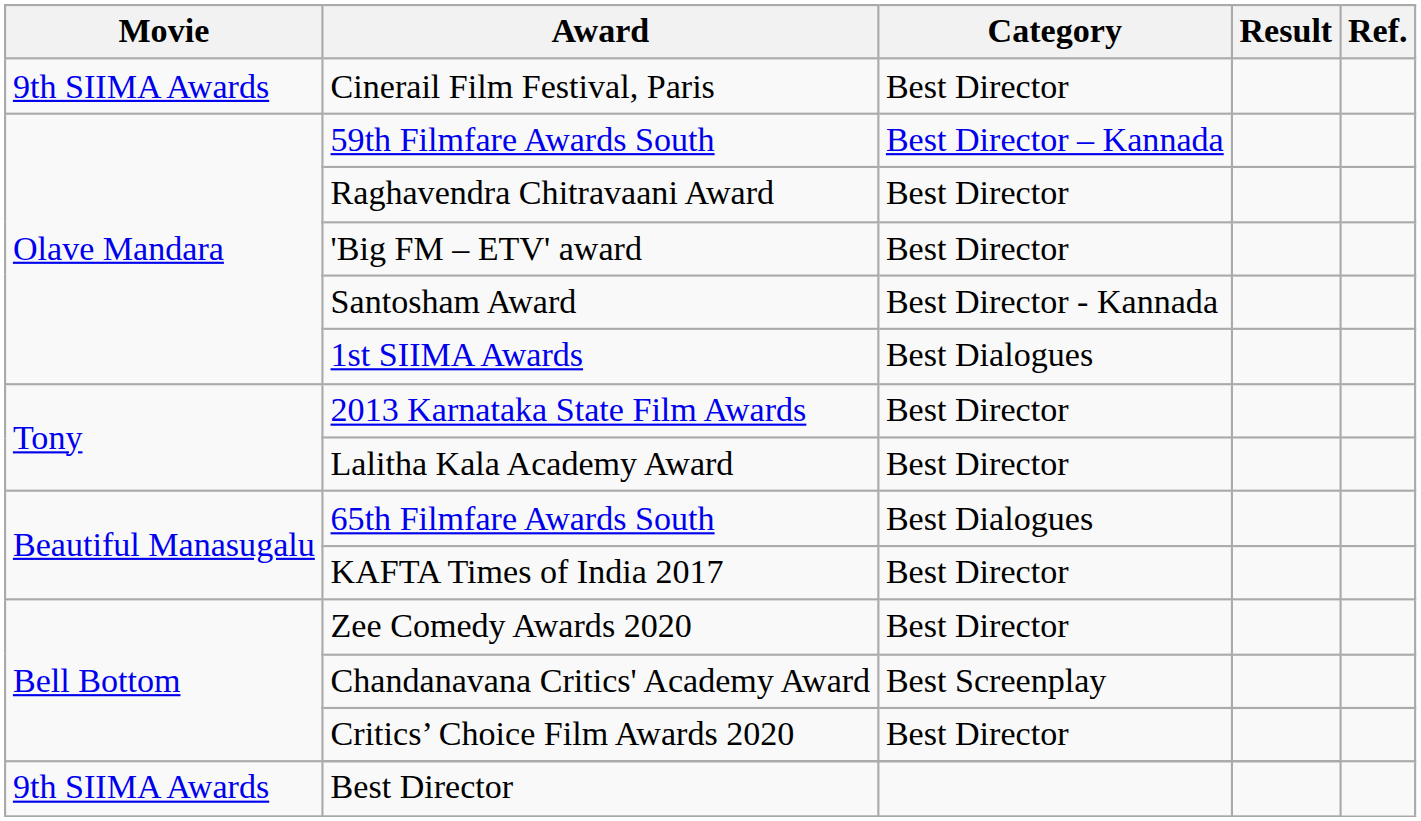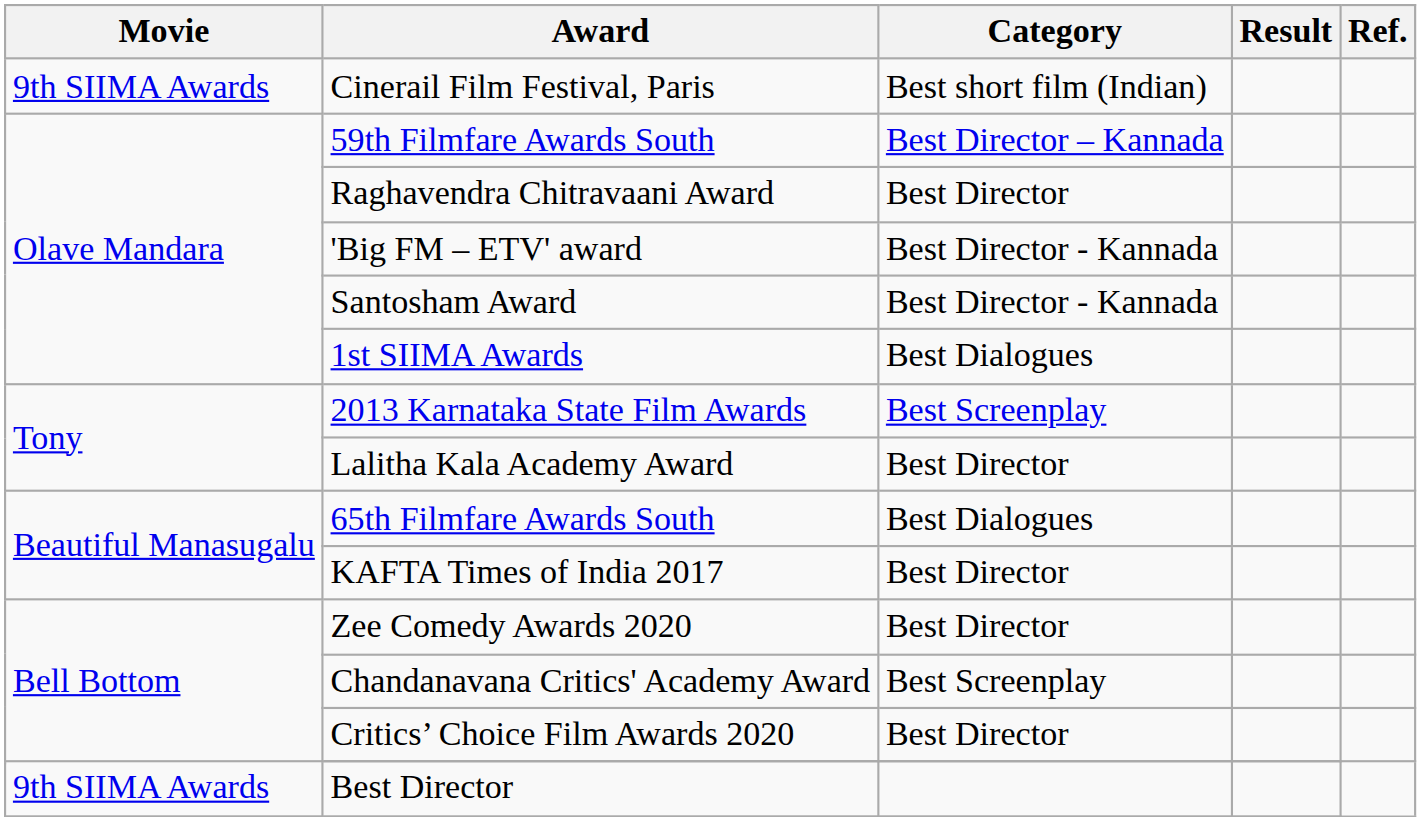(977, 85) Best Director -> (1046, 85) Best short film (Indian)
(977, 247) Best Director -> (1052, 247) Best Director - Kannada
(977, 409) Best Director -> (996, 409) Best Screenplay
